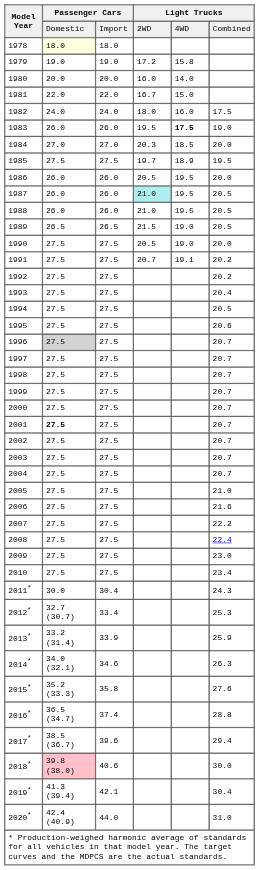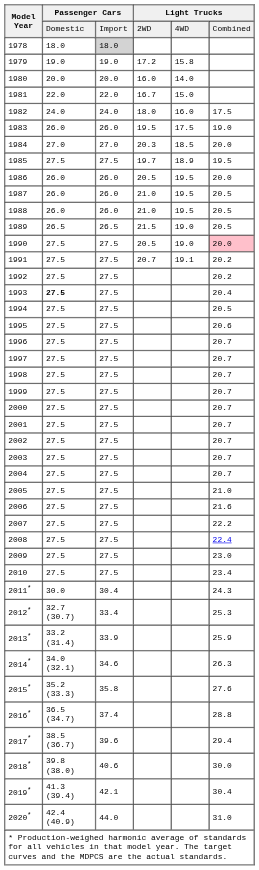(56, 46) lightyellow background -> (56, 46) no background
(109, 46) no background -> (109, 46) lightgrey background
(184, 128) bold -> (184, 128) normal
(147, 194) paleturquoise background -> (147, 194) no background
(222, 243) no background -> (222, 243) pink background
(56, 293) normal -> (56, 293) bold
(56, 342) lightgrey background -> (56, 342) no background
(56, 425) bold -> (56, 425) normal
(60, 766) pink background -> (60, 766) no background
